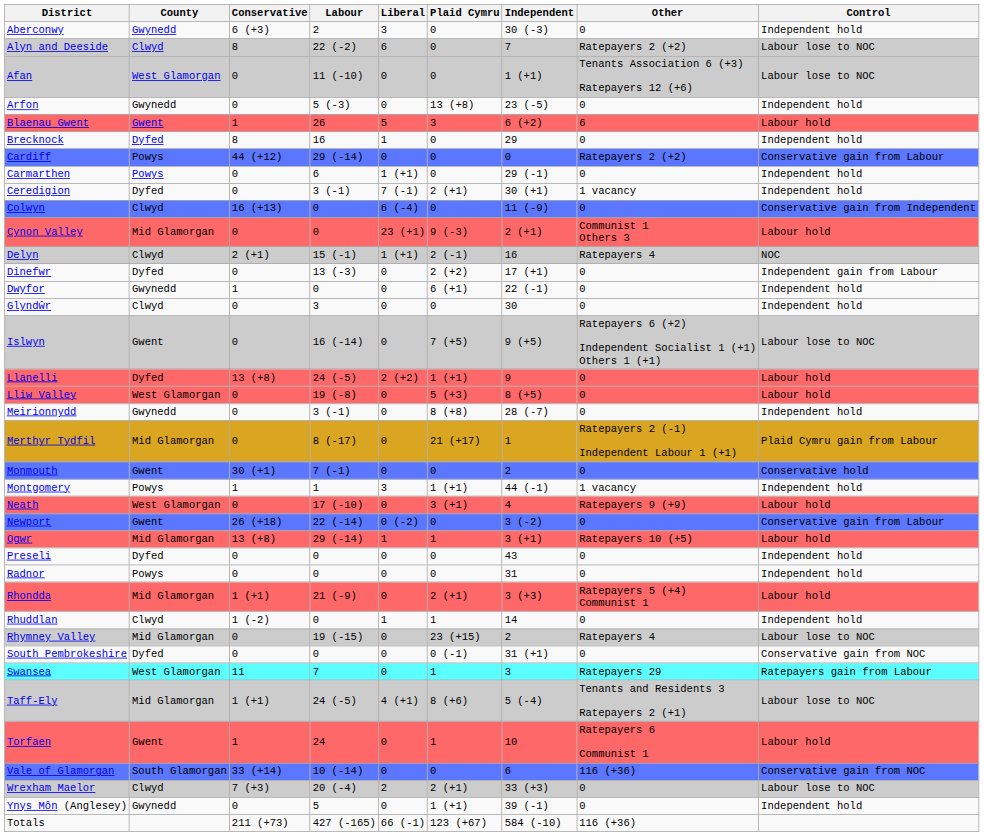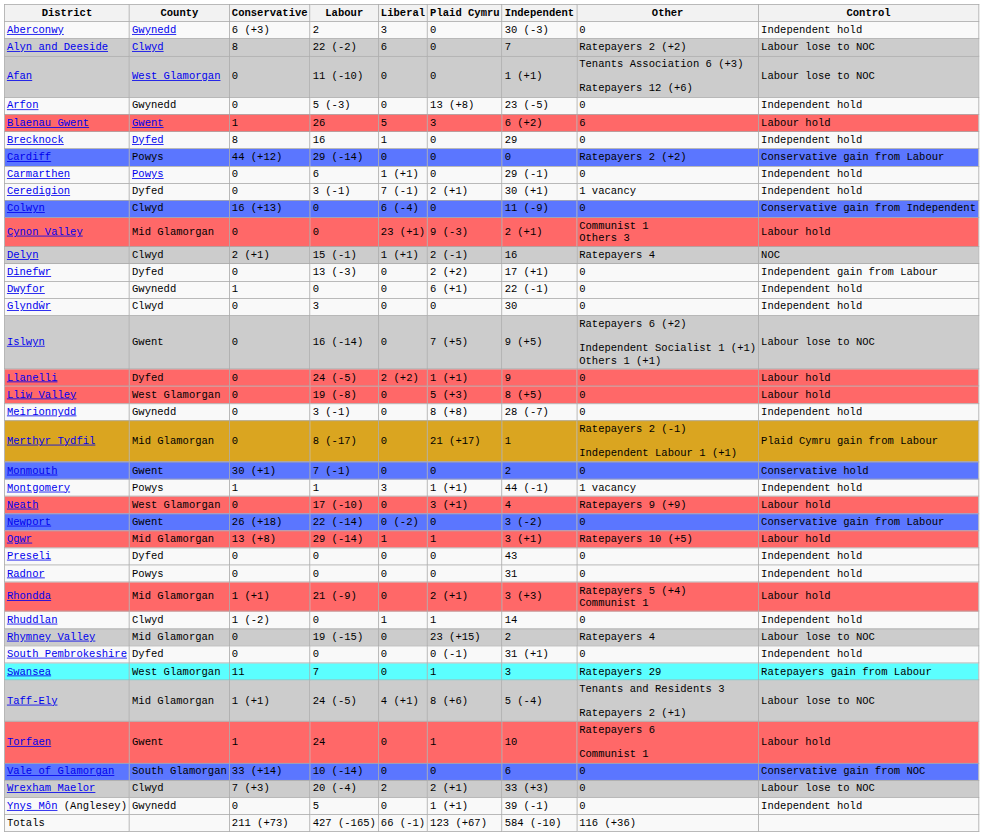(254, 378) 13 (+8) -> (235, 378) 0
(843, 654) Conservative gain from NOC -> (812, 654) Independent hold
(608, 772) 116 (+36) -> (582, 772) 0
